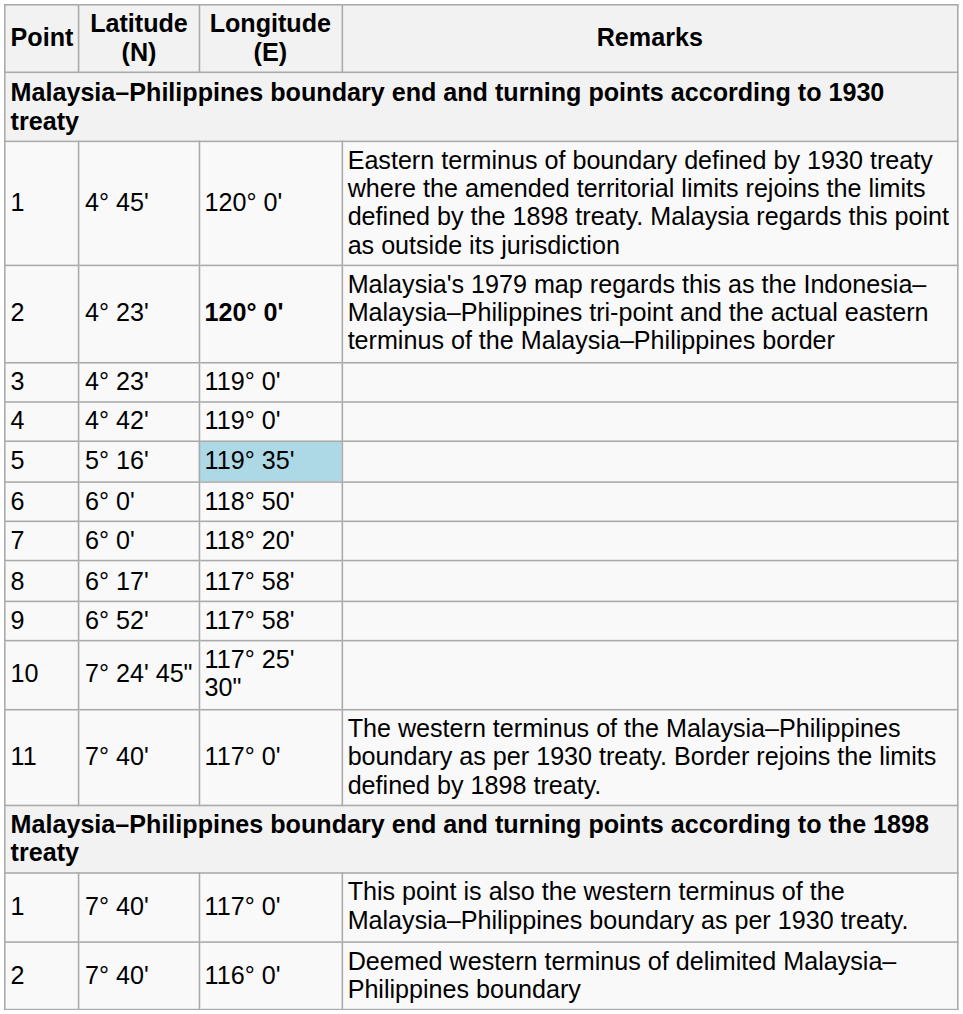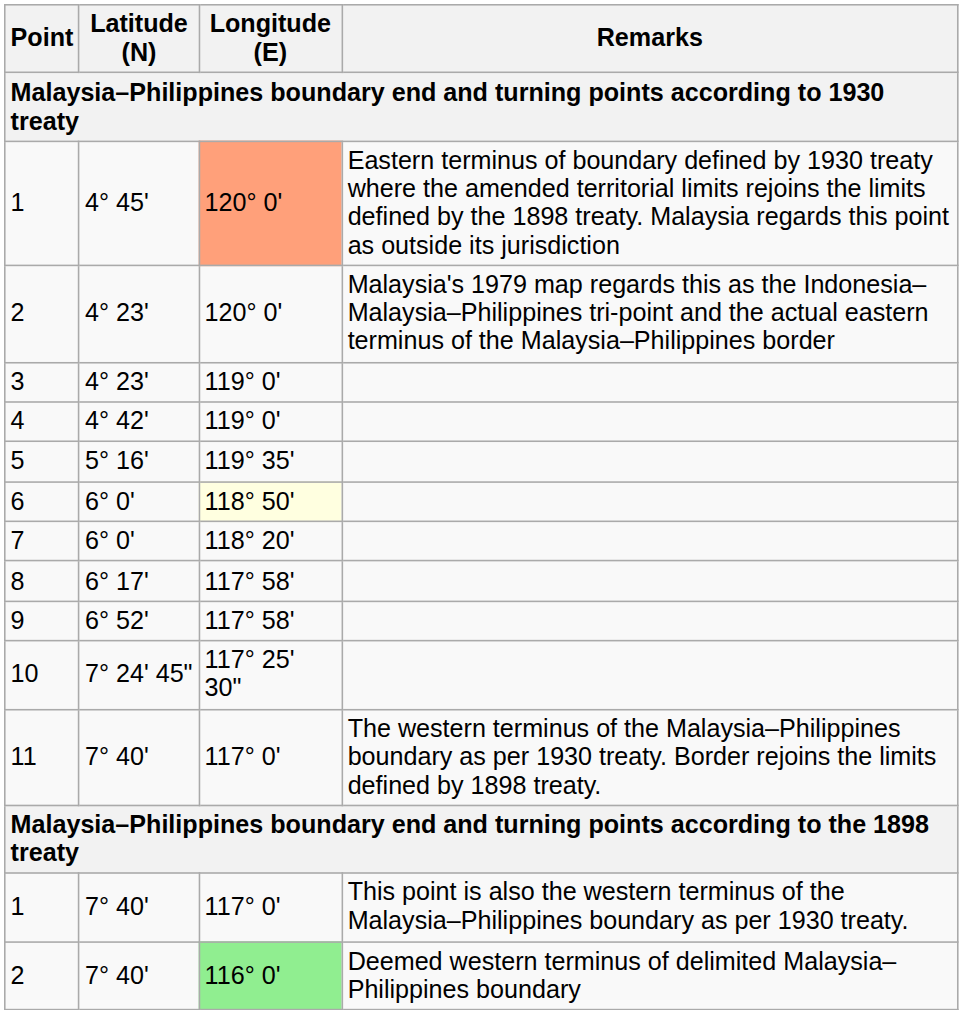(243, 203) no background -> (243, 203) lightsalmon background
(244, 313) bold -> (243, 313) normal
(250, 461) lightblue background -> (250, 461) no background
(250, 501) no background -> (250, 501) lightyellow background
(243, 975) no background -> (243, 975) lightgreen background
